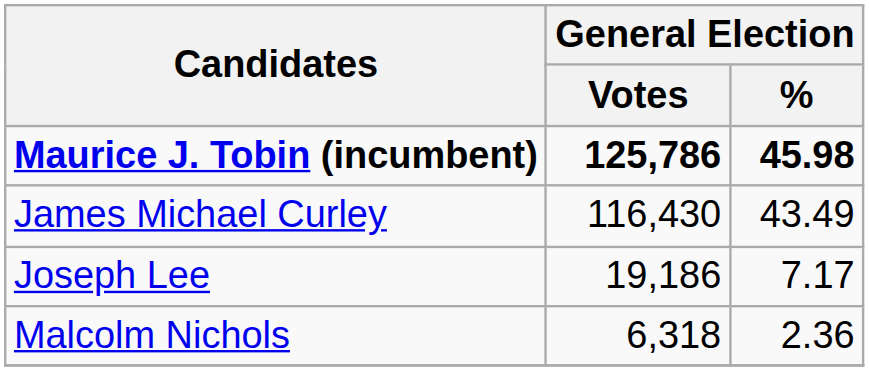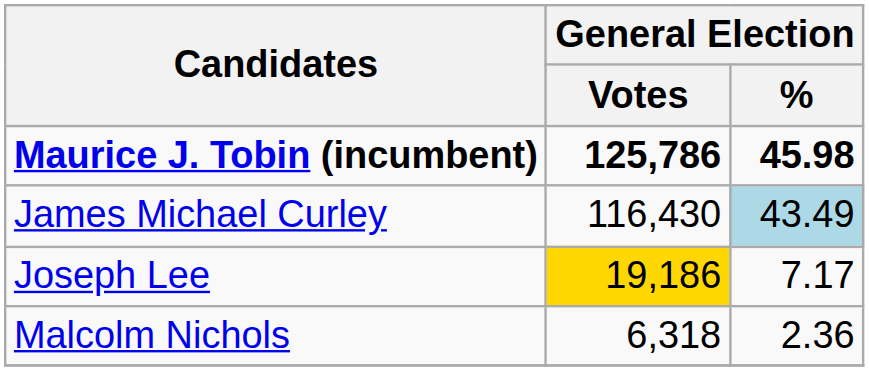(807, 214) no background -> (807, 214) lightblue background
(663, 275) no background -> (663, 275) gold background
